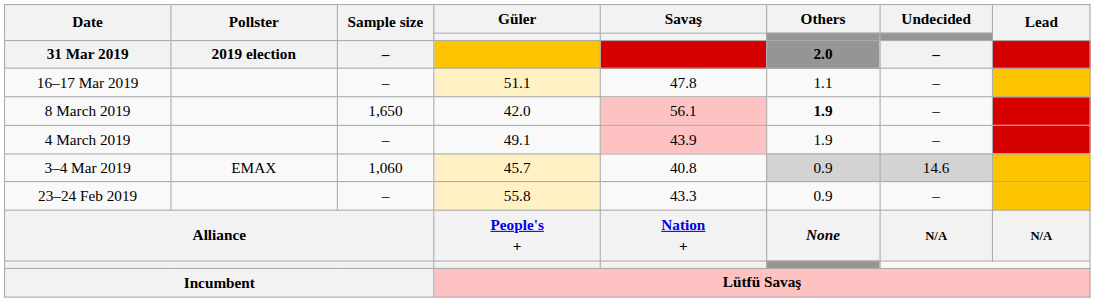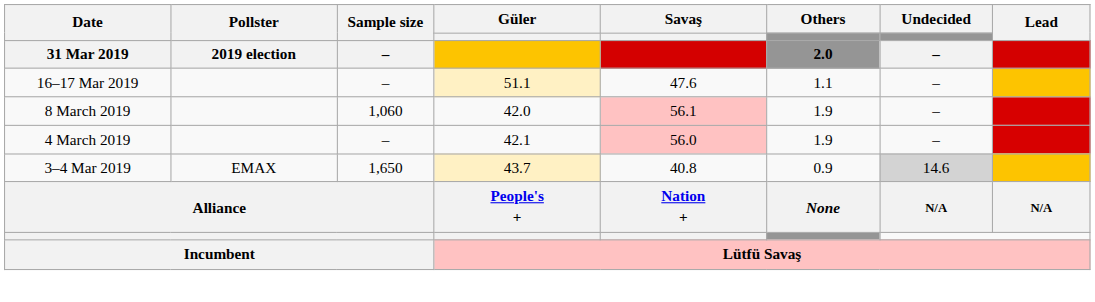(683, 83) 47.8 -> (683, 83) 47.6
(385, 111) 1,650 -> (385, 111) 1,060
(823, 111) bold -> (823, 111) normal
(517, 140) 49.1 -> (517, 140) 42.1
(683, 140) 43.9 -> (683, 140) 56.0
(385, 168) 1,060 -> (385, 168) 1,650
(517, 168) 45.7 -> (517, 168) 43.7
(823, 168) lightgrey background -> (823, 168) no background
- row: (88, 196)
